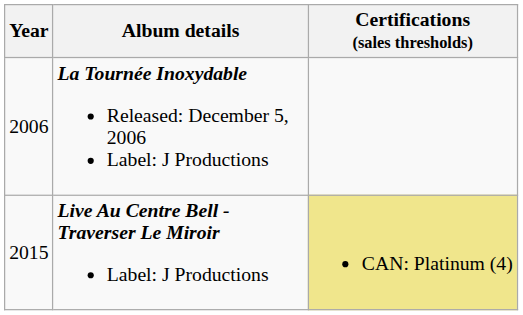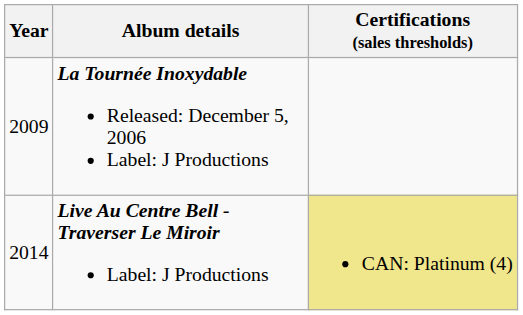(29, 126) 2006 -> (29, 126) 2009
(29, 252) 2015 -> (29, 252) 2014
